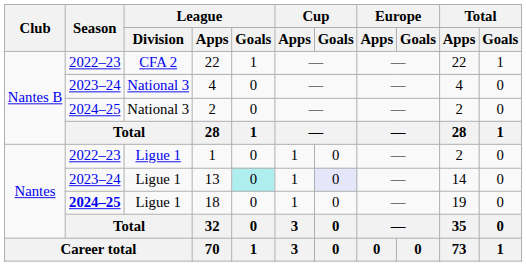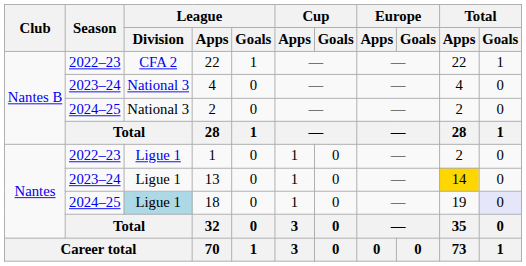(253, 179) paleturquoise background -> (253, 179) no background
(336, 179) lavender background -> (336, 179) no background
(459, 179) no background -> (459, 179) gold background
(95, 202) bold -> (95, 202) normal
(158, 202) no background -> (158, 202) lightblue background
(500, 202) no background -> (500, 202) lavender background
